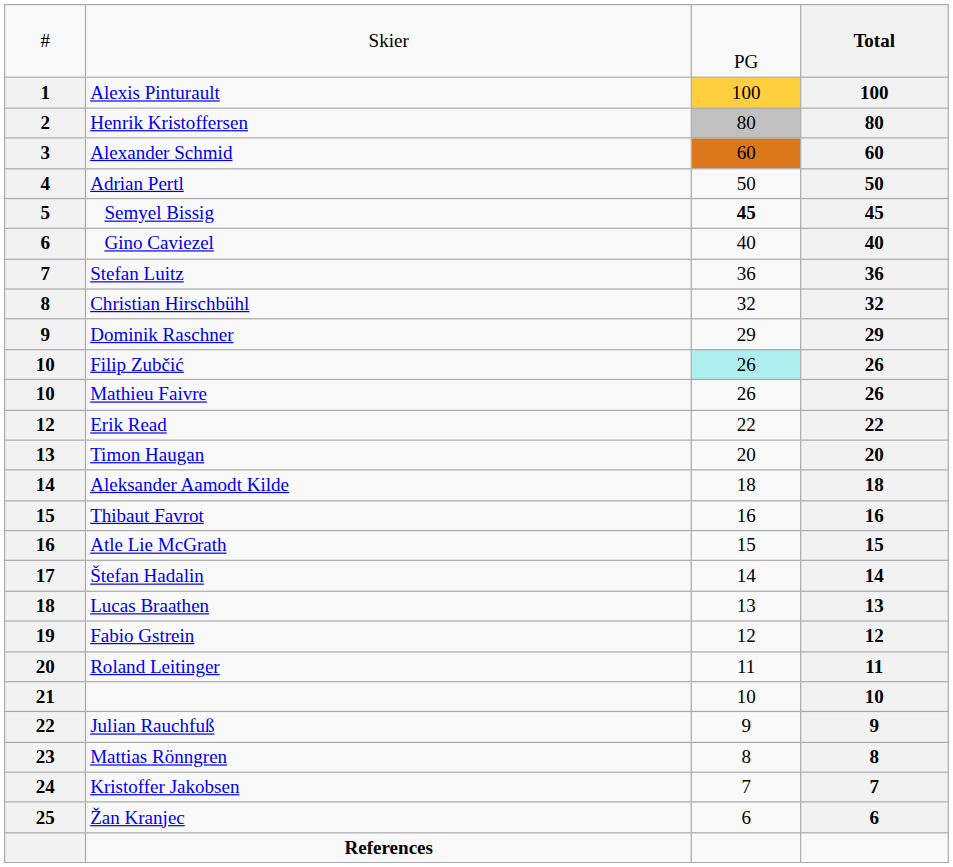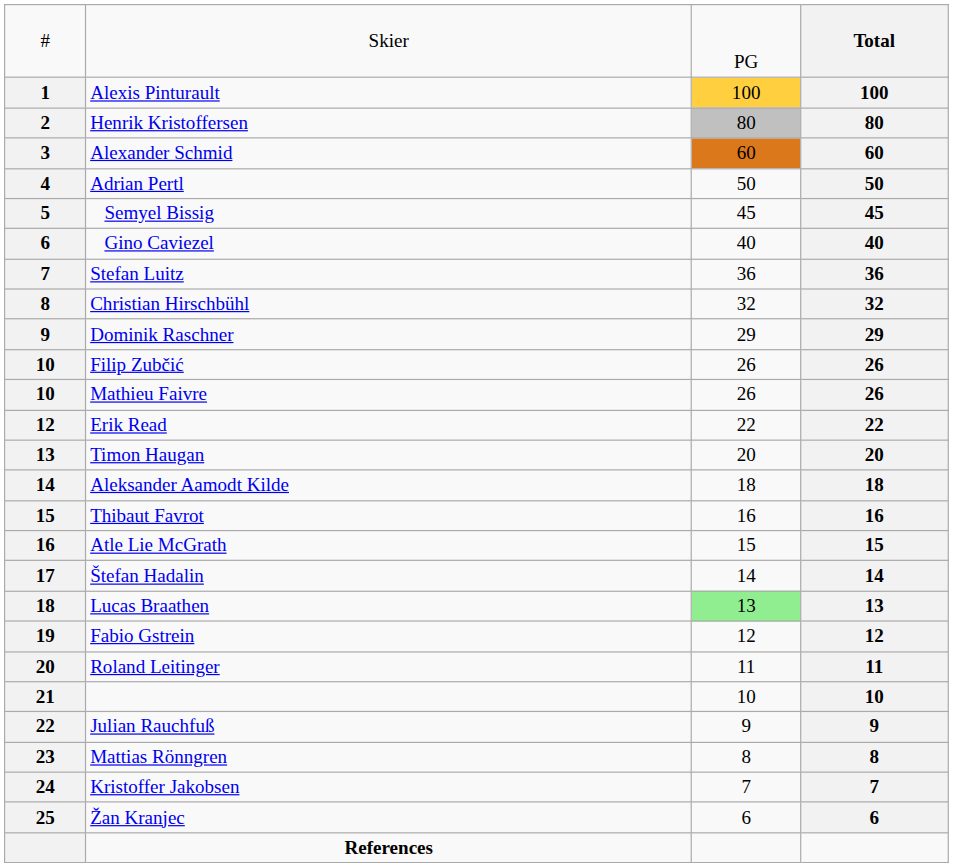(746, 213) bold -> (746, 213) normal
(746, 364) paleturquoise background -> (746, 364) no background
(746, 605) no background -> (746, 605) lightgreen background
